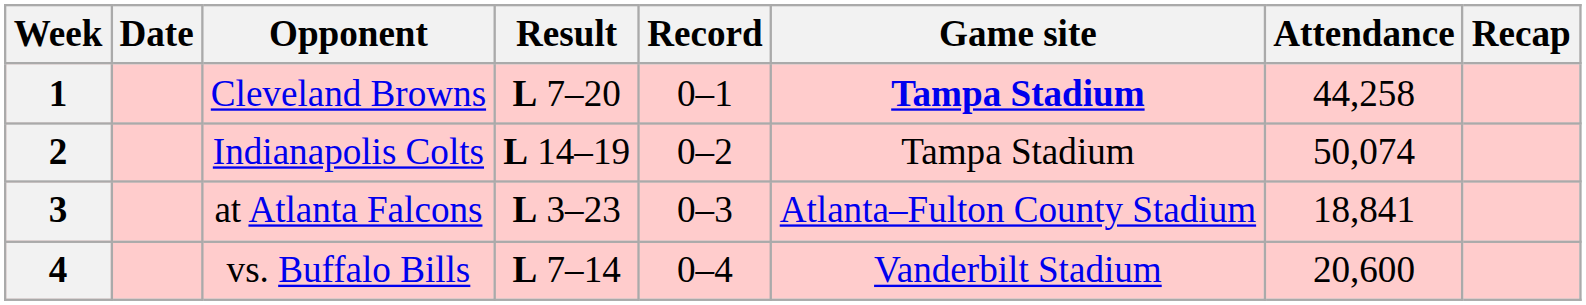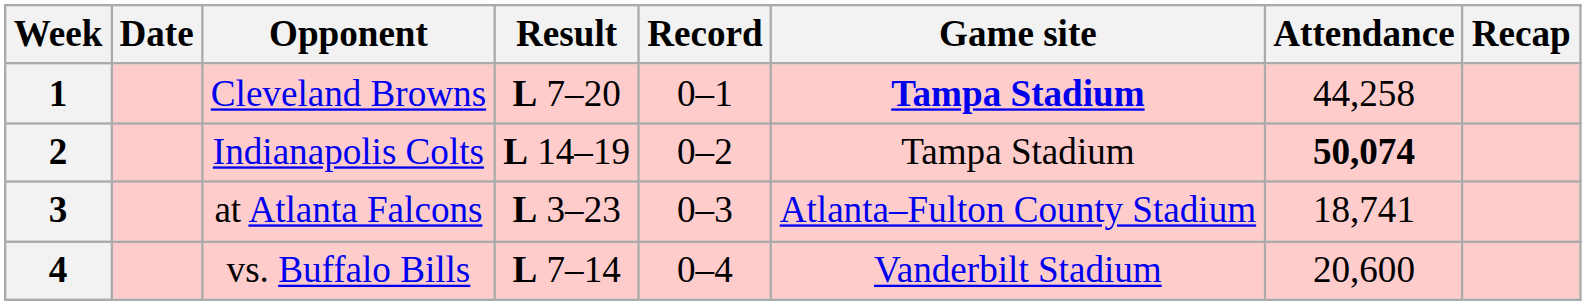(1364, 151) normal -> (1364, 151) bold
(1364, 210) 18,841 -> (1364, 210) 18,741
